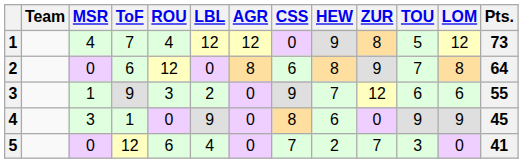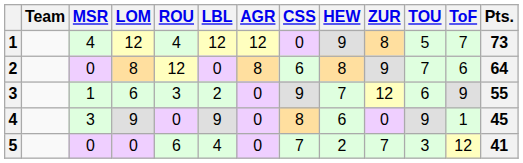columns swapped: (130, 18) <-> (459, 18)
